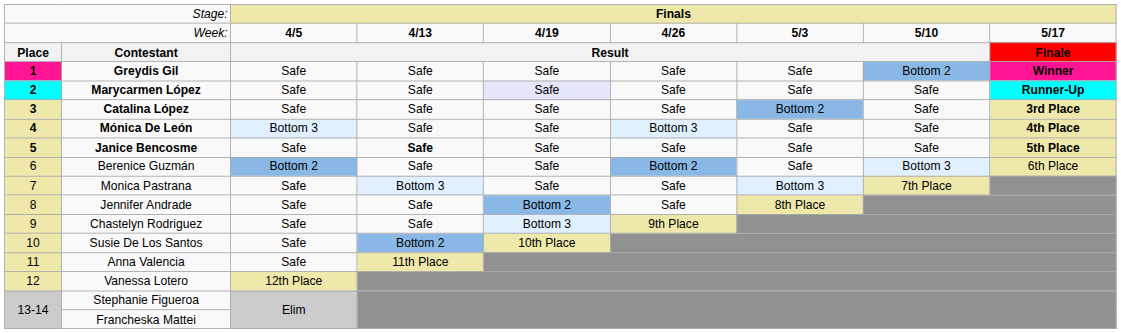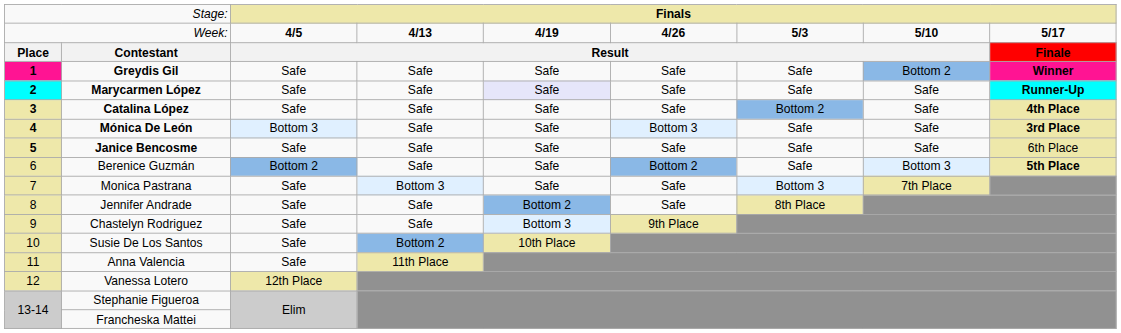(1053, 109) 3rd Place -> (1053, 109) 4th Place
(1053, 128) 4th Place -> (1053, 128) 3rd Place
(420, 147) bold -> (420, 147) normal
(1053, 147) 5th Place -> (1053, 147) 6th Place
(1053, 166) 6th Place -> (1053, 166) 5th Place
